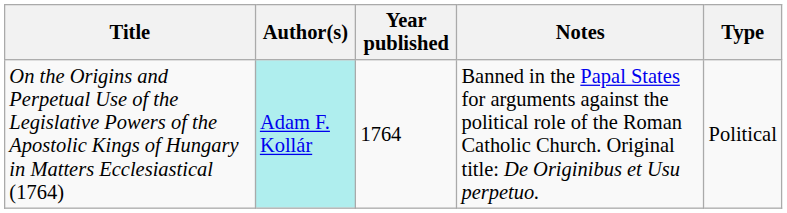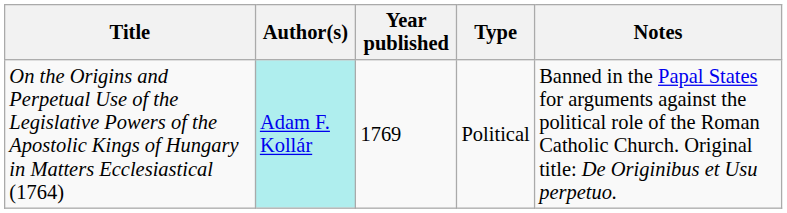columns swapped: (743, 32) <-> (580, 32)
(381, 133) 1764 -> (381, 133) 1769
